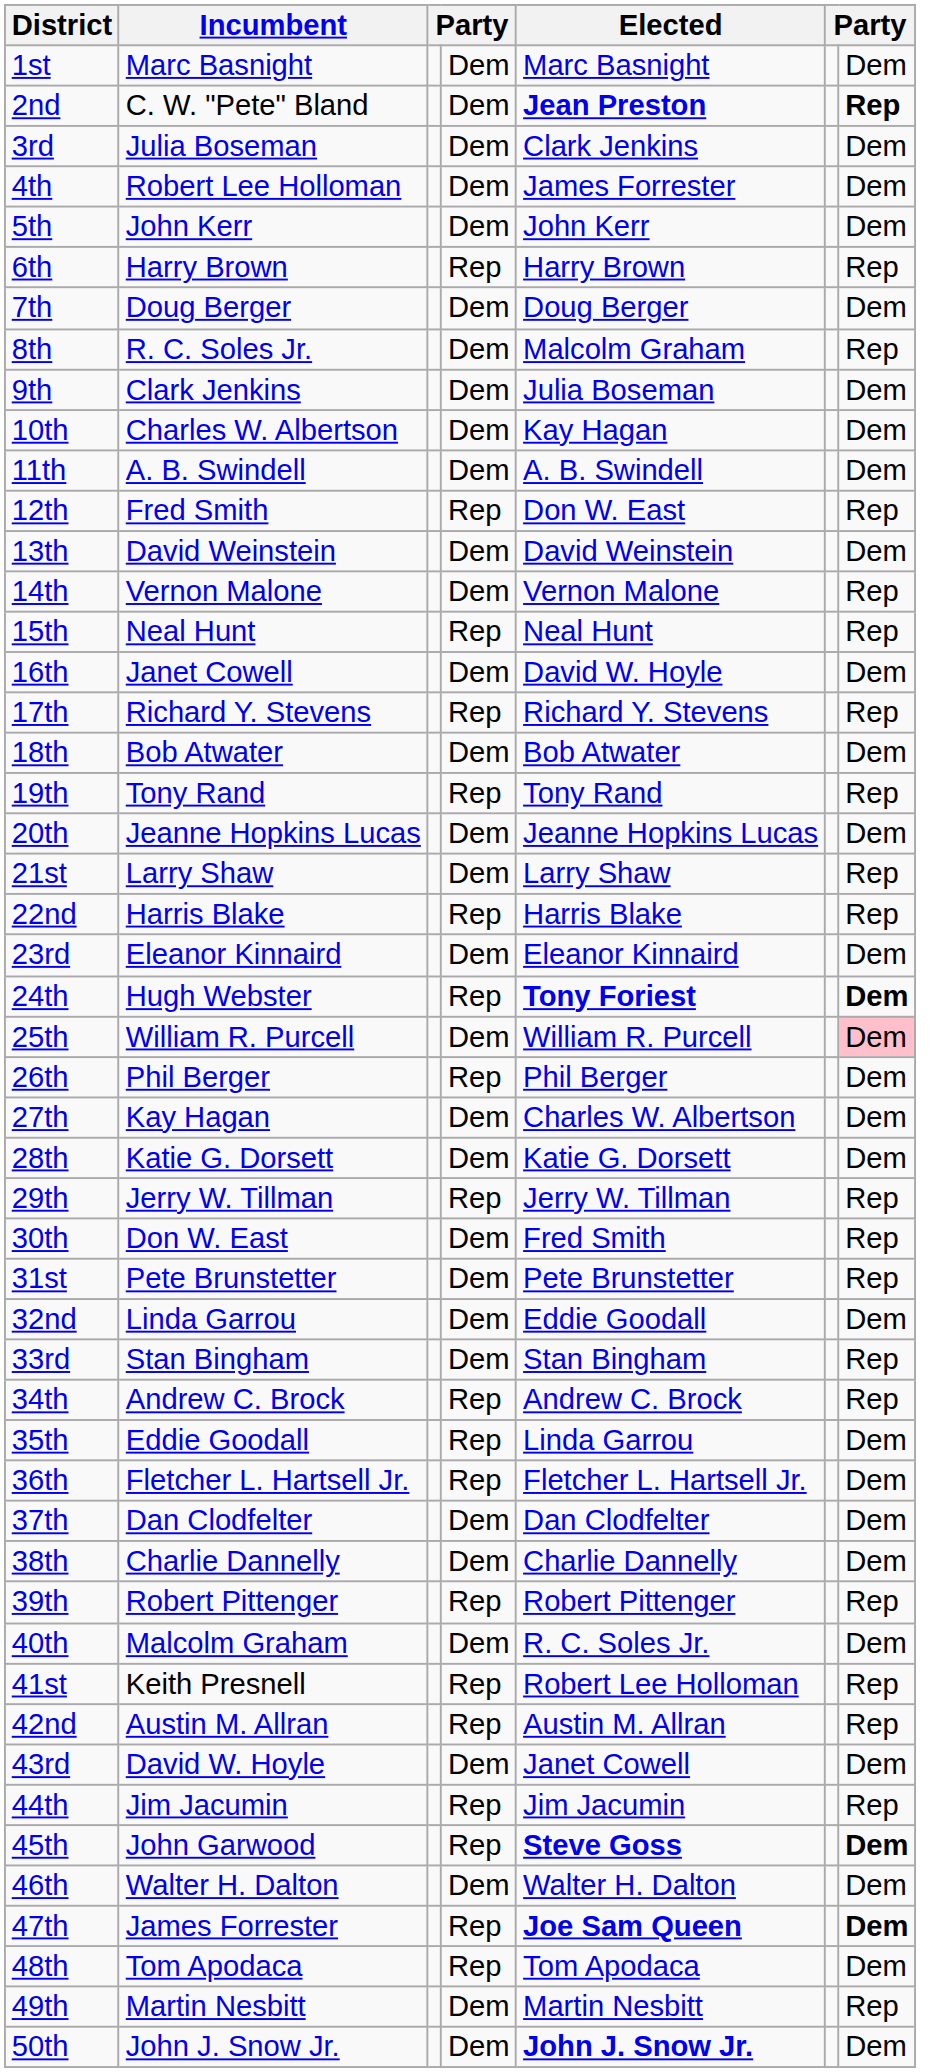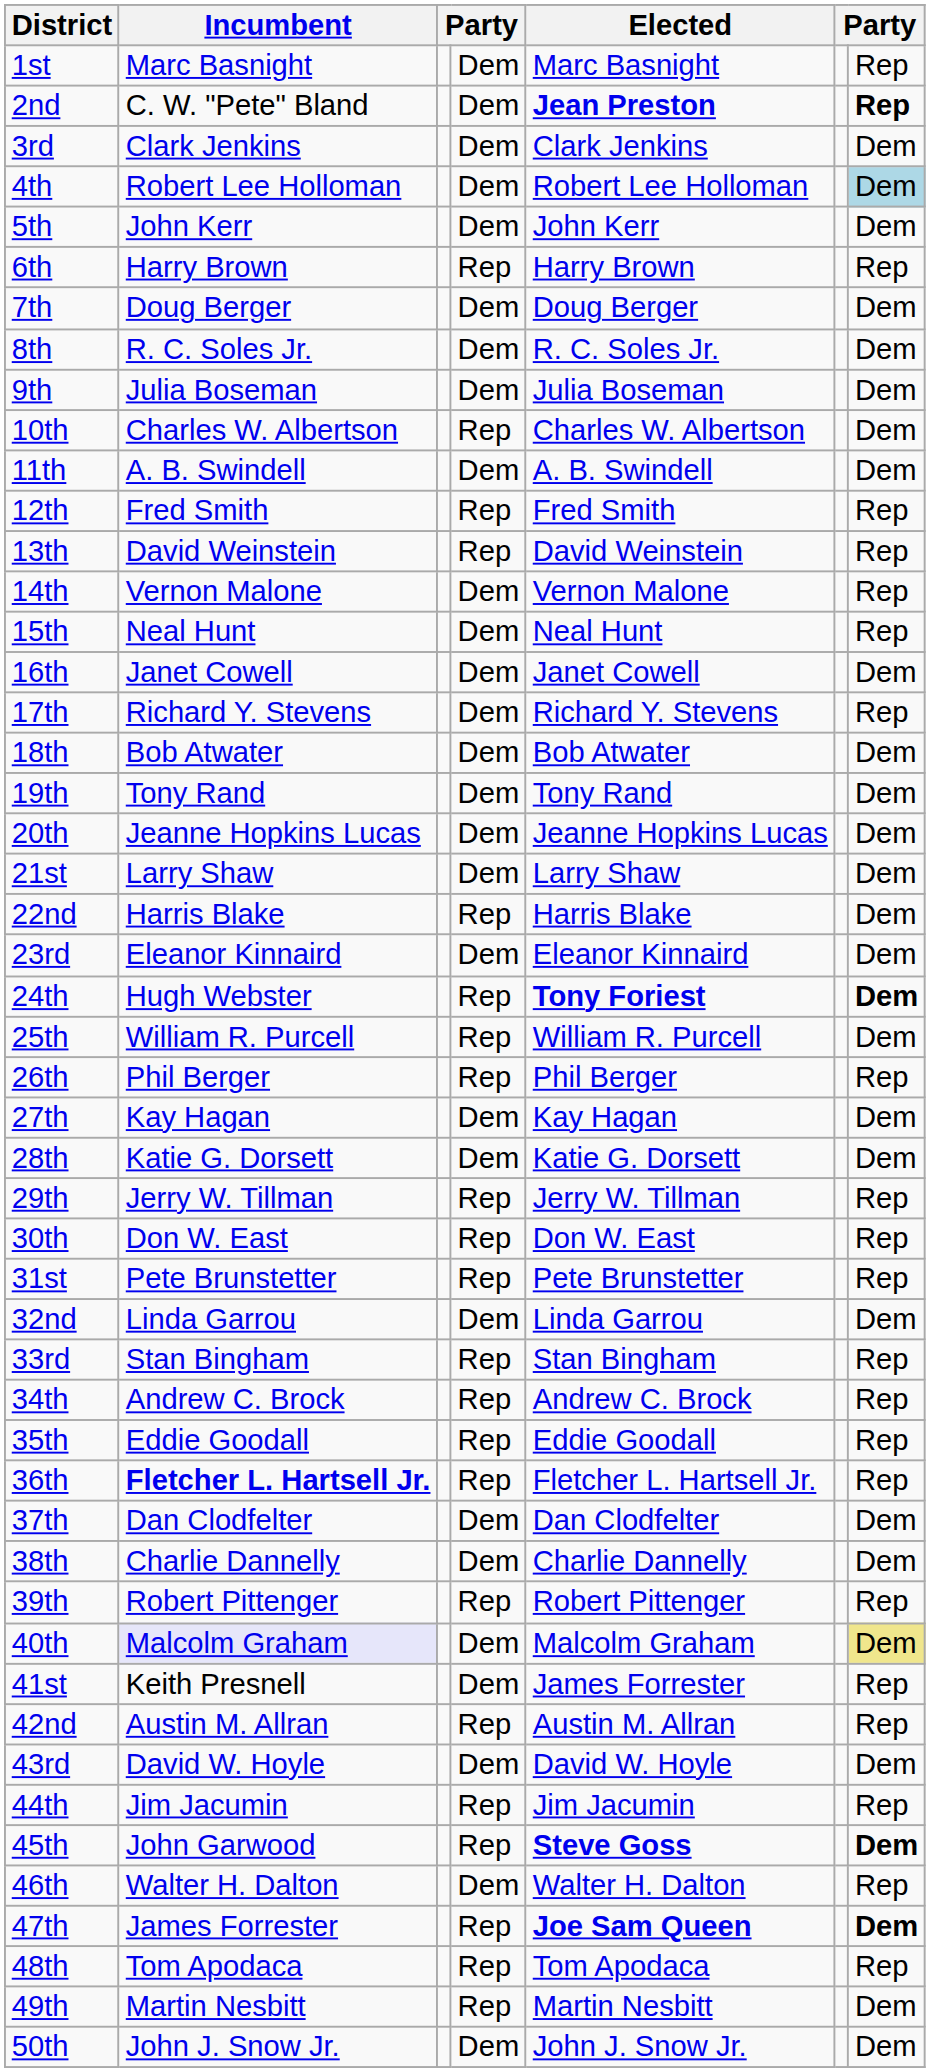(876, 65) Dem -> (882, 65) Rep
(221, 146) Julia Boseman -> (213, 146) Clark Jenkins
(629, 186) James Forrester -> (671, 186) Robert Lee Holloman
(876, 186) no background -> (886, 186) lightblue background
(634, 348) Malcolm Graham -> (626, 348) R. C. Soles Jr.
(872, 348) Rep -> (886, 348) Dem
(213, 388) Clark Jenkins -> (221, 388) Julia Boseman
(479, 429) Dem -> (484, 429) Rep
(595, 429) Kay Hagan -> (669, 429) Charles W. Albertson
(604, 510) Don W. East -> (604, 510) Fred Smith
(479, 550) Dem -> (484, 550) Rep
(876, 550) Dem -> (882, 550) Rep
(475, 631) Rep -> (488, 631) Dem
(623, 671) David W. Hoyle -> (616, 671) Janet Cowell
(475, 712) Rep -> (488, 712) Dem
(475, 793) Rep -> (488, 793) Dem
(872, 793) Rep -> (886, 793) Dem
(872, 874) Rep -> (886, 874) Dem
(872, 914) Rep -> (886, 914) Dem
(479, 1035) Dem -> (484, 1035) Rep
(876, 1035) pink background -> (886, 1035) no background
(876, 1076) Dem -> (882, 1076) Rep
(659, 1116) Charles W. Albertson -> (605, 1116) Kay Hagan
(479, 1238) Dem -> (484, 1238) Rep
(594, 1238) Fred Smith -> (614, 1238) Don W. East
(479, 1278) Dem -> (484, 1278) Rep
(615, 1318) Eddie Goodall -> (618, 1318) Linda Garrou
(479, 1359) Dem -> (484, 1359) Rep
(608, 1440) Linda Garrou -> (624, 1440) Eddie Goodall
(876, 1440) Dem -> (882, 1440) Rep
(268, 1480) normal -> (278, 1480) bold
(876, 1480) Dem -> (882, 1480) Rep
(237, 1642) no background -> (237, 1642) lavender background
(616, 1642) R. C. Soles Jr. -> (644, 1642) Malcolm Graham
(876, 1642) no background -> (886, 1642) khaki background
(475, 1682) Rep -> (488, 1682) Dem
(661, 1682) Robert Lee Holloman -> (639, 1682) James Forrester
(607, 1763) Janet Cowell -> (632, 1763) David W. Hoyle
(876, 1885) Dem -> (882, 1885) Rep
(876, 1966) Dem -> (882, 1966) Rep
(479, 2006) Dem -> (484, 2006) Rep
(872, 2006) Rep -> (886, 2006) Dem
(638, 2046) bold -> (640, 2046) normal
